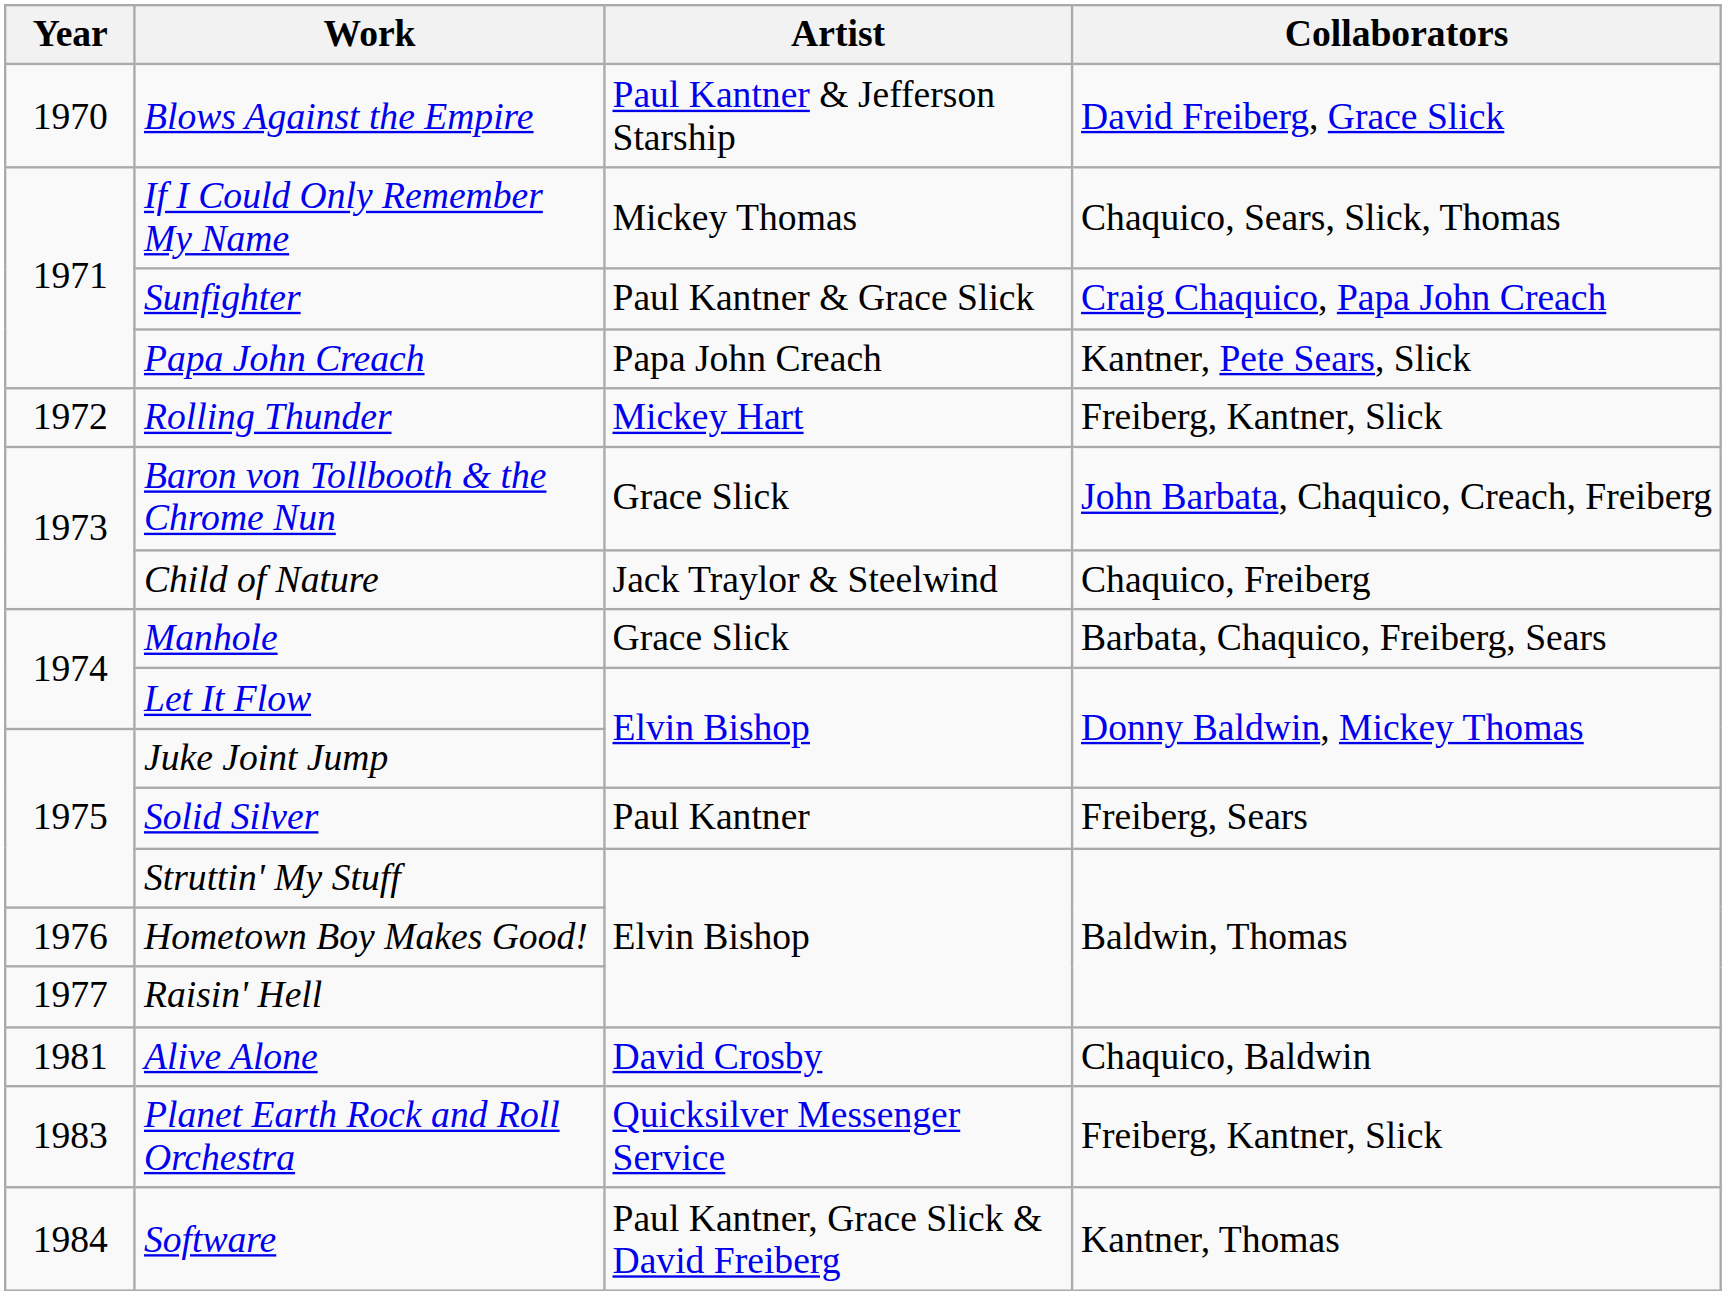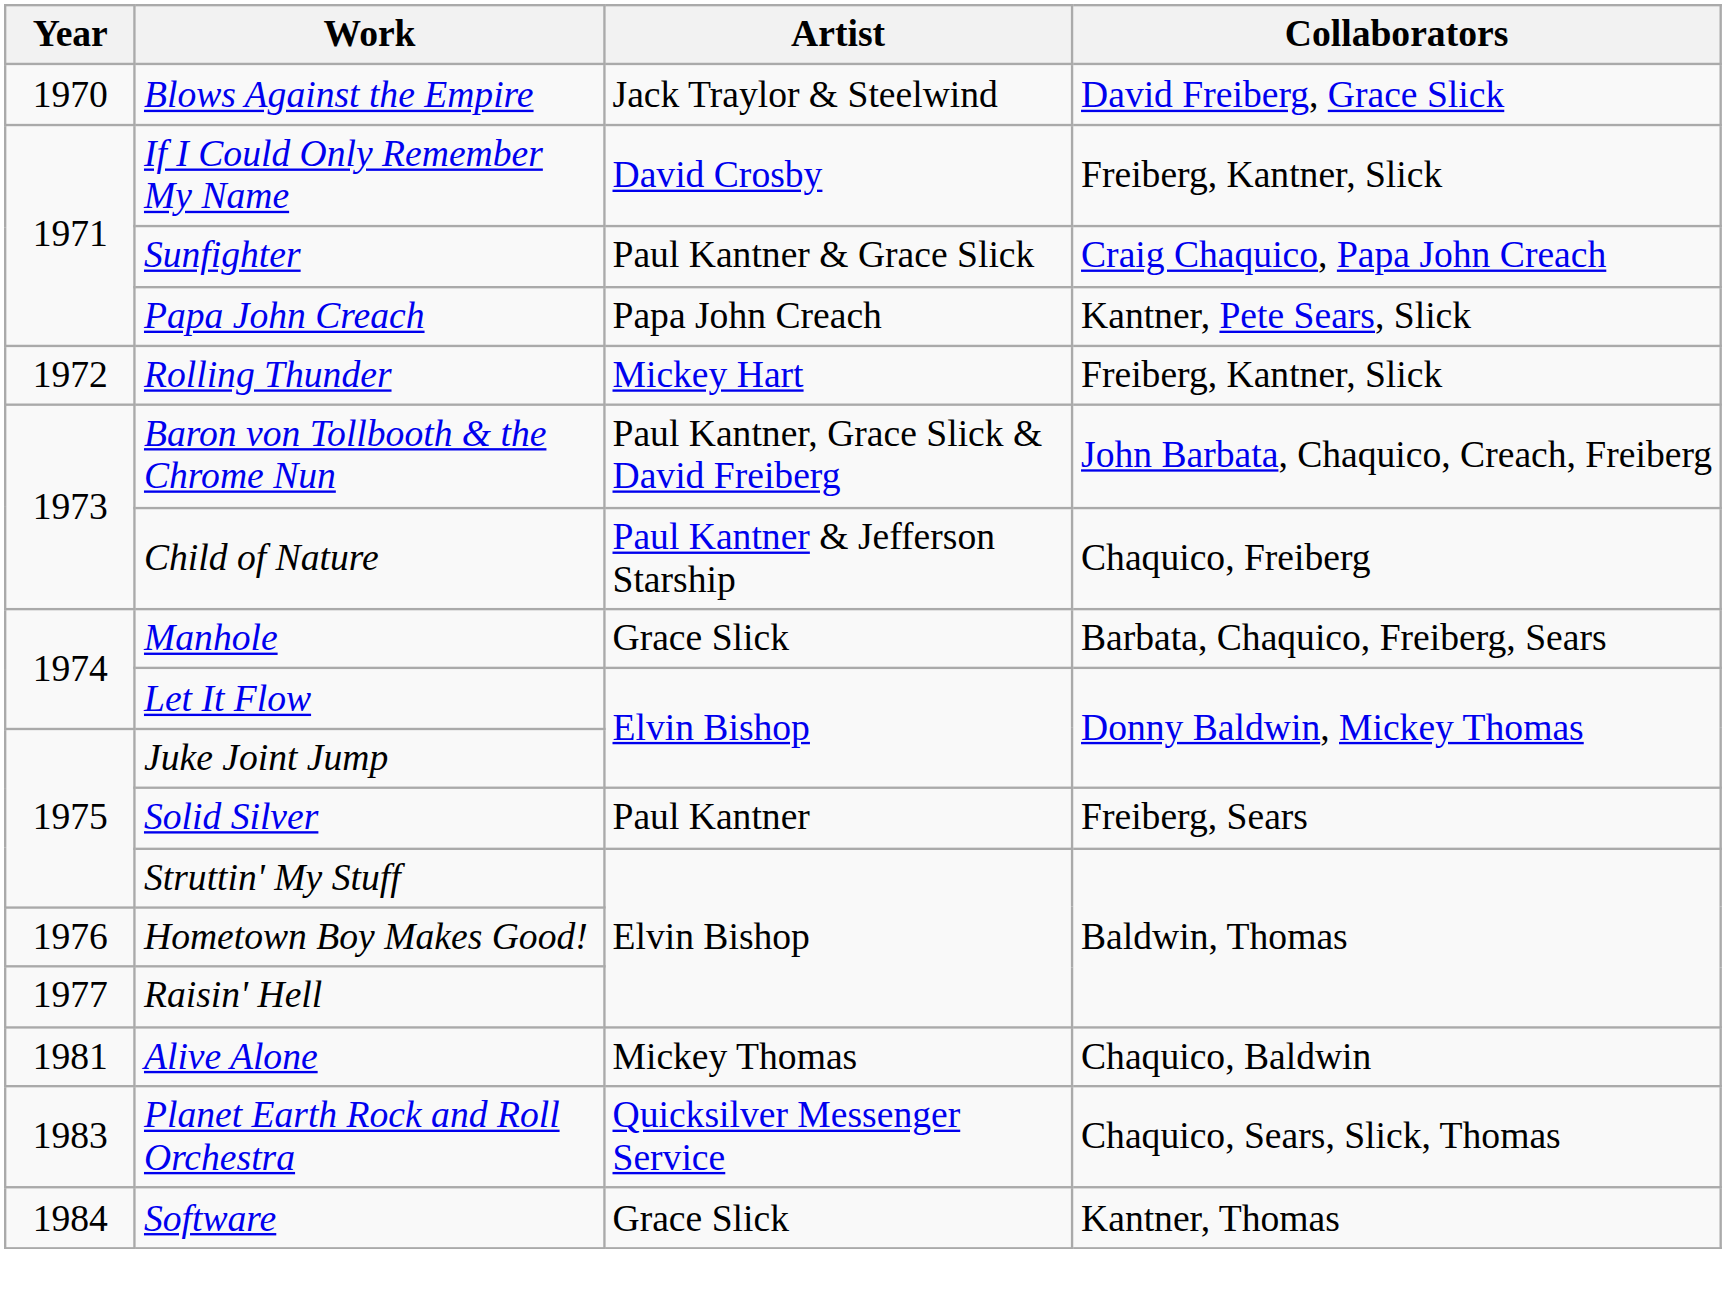(804, 115) Paul Kantner & Jefferson Starship -> (805, 93) Jack Traylor & Steelwind
(735, 217) Mickey Thomas -> (717, 174) David Crosby
(1321, 217) Chaquico, Sears, Slick, Thomas -> (1262, 174) Freiberg, Kantner, Slick
(701, 497) Grace Slick -> (827, 455) Paul Kantner, Grace Slick & David Freiberg
(805, 578) Jack Traylor & Steelwind -> (804, 557) Paul Kantner & Jefferson Starship
(717, 1055) David Crosby -> (735, 1055) Mickey Thomas
(1262, 1136) Freiberg, Kantner, Slick -> (1321, 1136) Chaquico, Sears, Slick, Thomas
(827, 1238) Paul Kantner, Grace Slick & David Freiberg -> (701, 1217) Grace Slick
